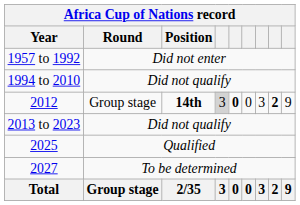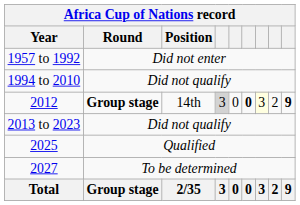(123, 102) normal -> (123, 102) bold
(189, 102) bold -> (189, 102) normal
(235, 102) bold -> (235, 102) normal
(249, 102) normal -> (249, 102) bold
(262, 102) no background -> (262, 102) lightyellow background
(275, 102) bold -> (275, 102) normal
(288, 102) normal -> (288, 102) bold
